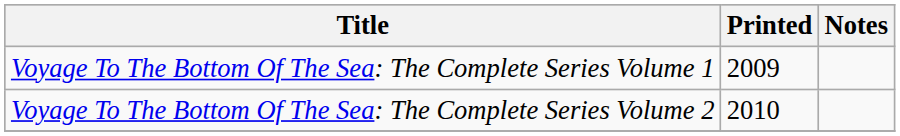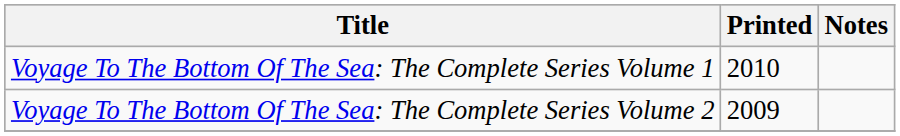(753, 67) 2009 -> (753, 67) 2010
(753, 109) 2010 -> (753, 109) 2009
